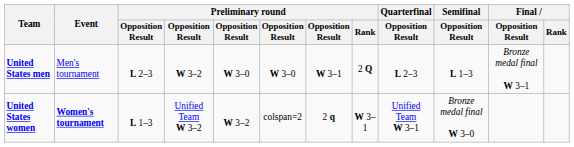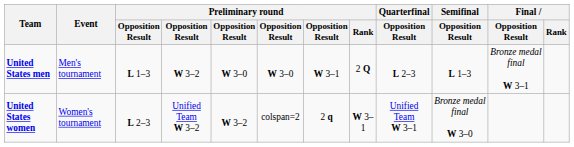(141, 75) L 2–3 -> (139, 75) L 1–3
(80, 118) bold -> (80, 118) normal
(141, 123) L 1–3 -> (139, 123) L 2–3
